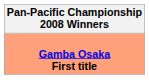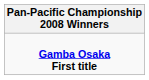(74, 60) lightsalmon background -> (74, 60) no background
